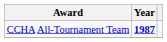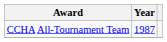(144, 29) bold -> (144, 29) normal
